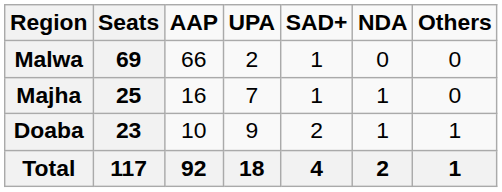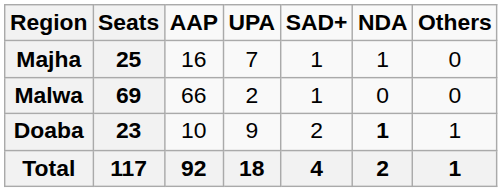rows swapped: (49, 58) <-> (49, 95)
(383, 131) normal -> (383, 131) bold
